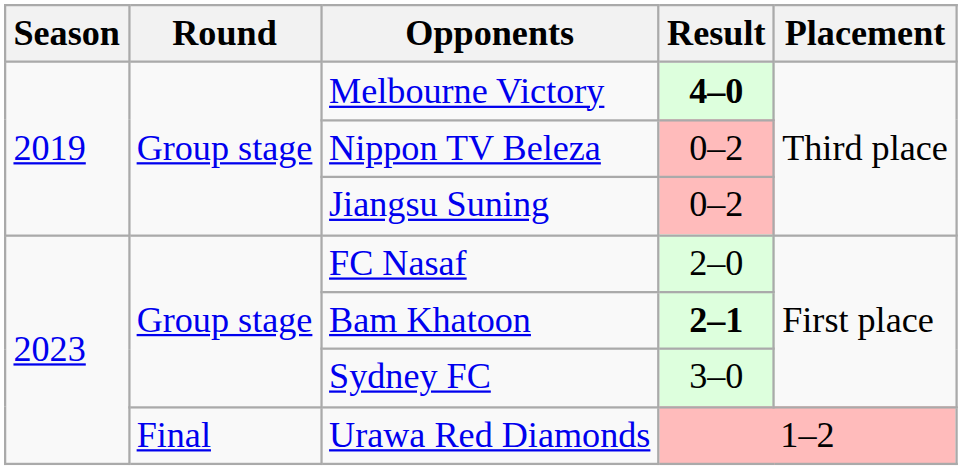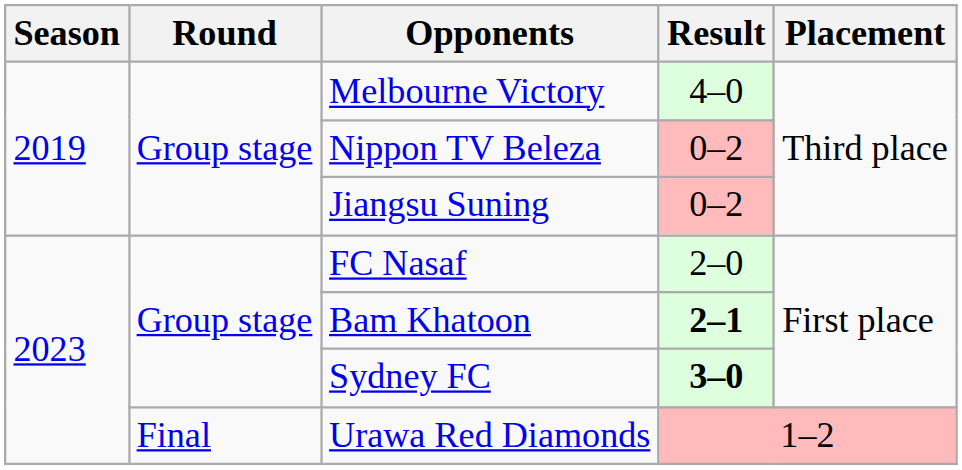(716, 90) bold -> (716, 90) normal
(716, 377) normal -> (716, 377) bold
